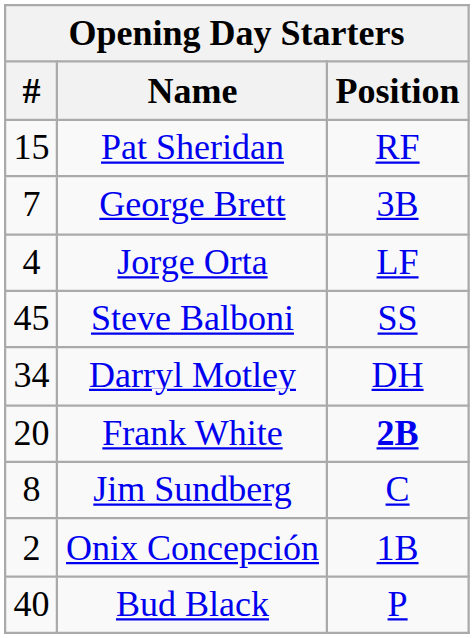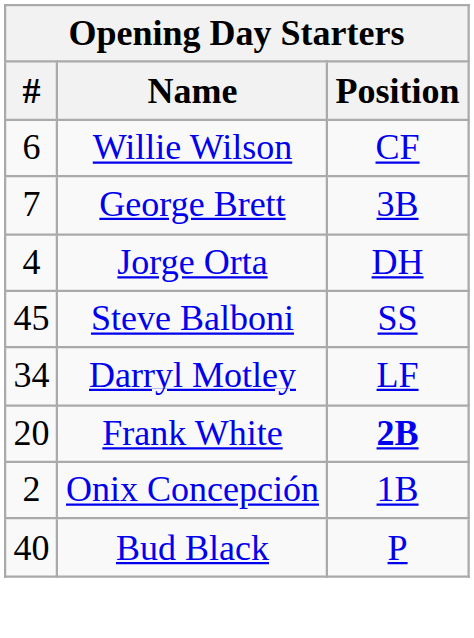+ row: (192, 147)
- row: (192, 147)
(398, 261) LF -> (398, 261) DH
(398, 375) DH -> (398, 375) LF
- row: (192, 489)
